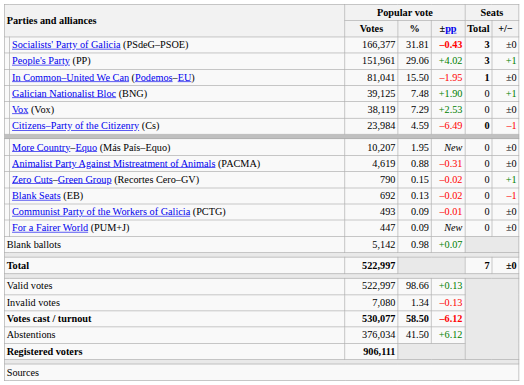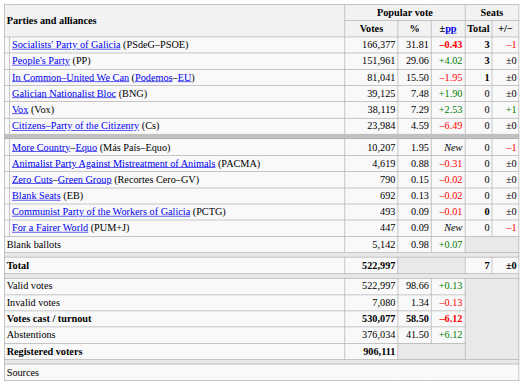(511, 45) ±0 -> (512, 45) –1
(511, 61) +1 -> (511, 61) ±0
(511, 93) +1 -> (511, 93) ±0
(511, 110) ±0 -> (511, 110) +1
(487, 126) bold -> (487, 126) normal
(512, 126) –1 -> (511, 126) ±0
(511, 147) ±0 -> (512, 147) –1
(511, 179) +1 -> (511, 179) ±0
(512, 195) –1 -> (511, 195) ±0
(487, 212) normal -> (487, 212) bold
(511, 228) ±0 -> (512, 228) –1
